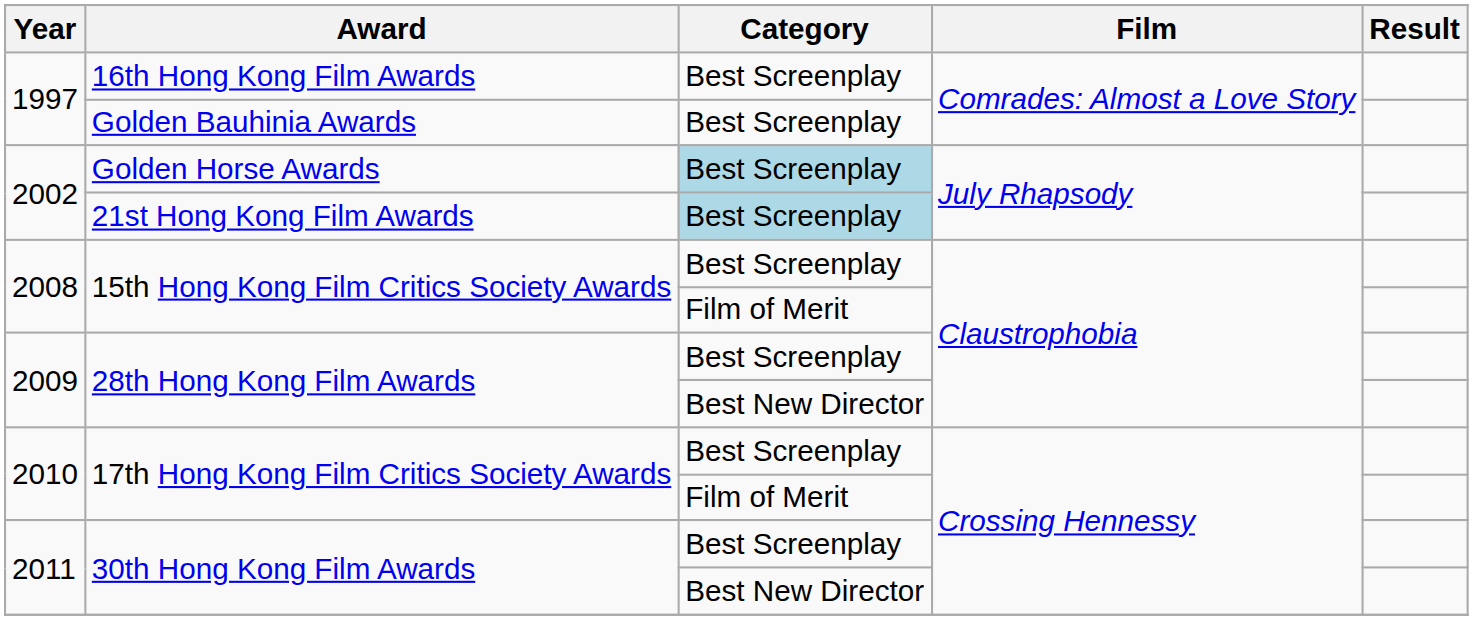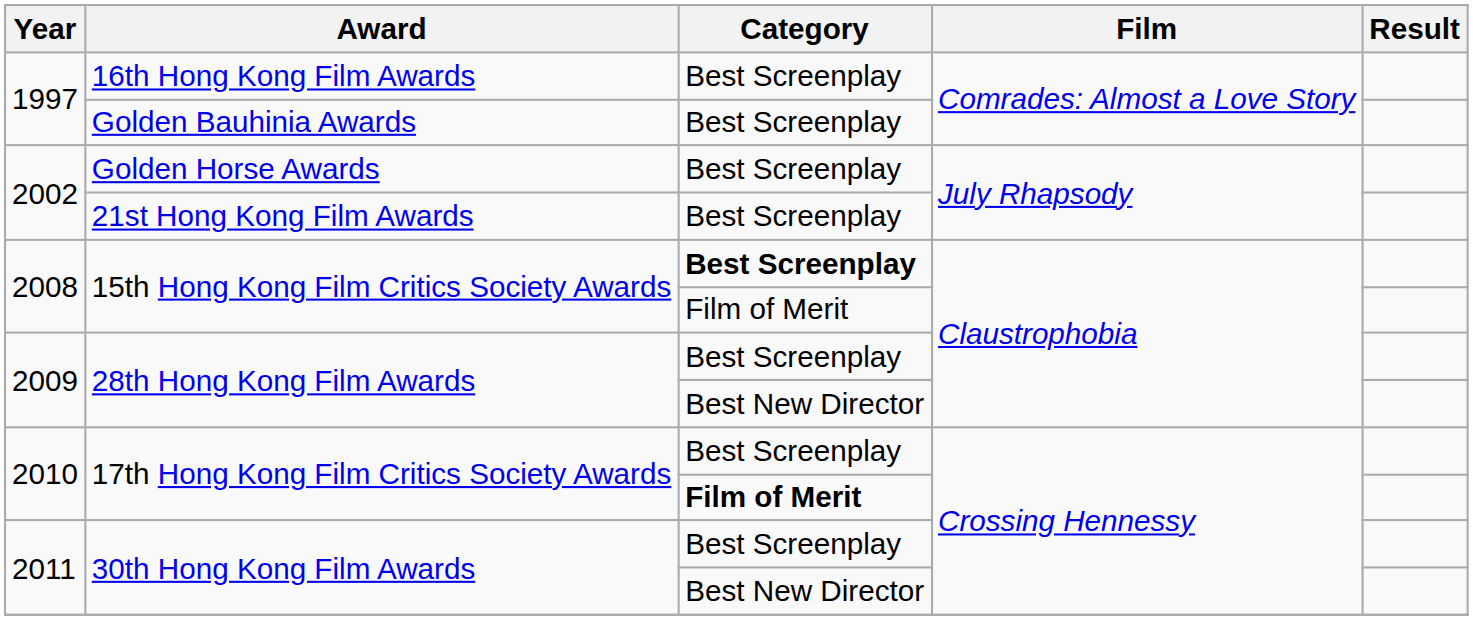(793, 169) lightblue background -> (793, 169) no background
(793, 216) lightblue background -> (793, 216) no background
(793, 263) normal -> (801, 263) bold
(767, 498) normal -> (773, 498) bold
